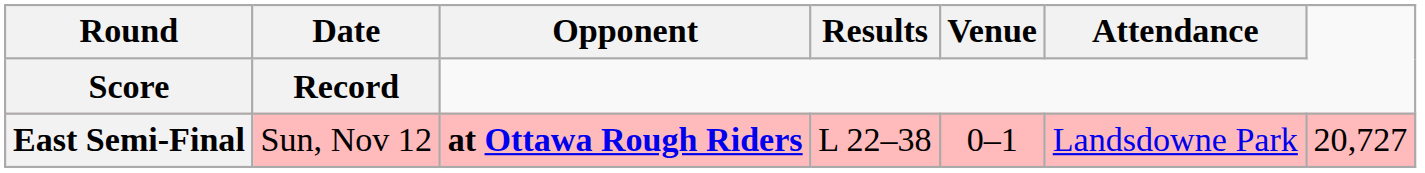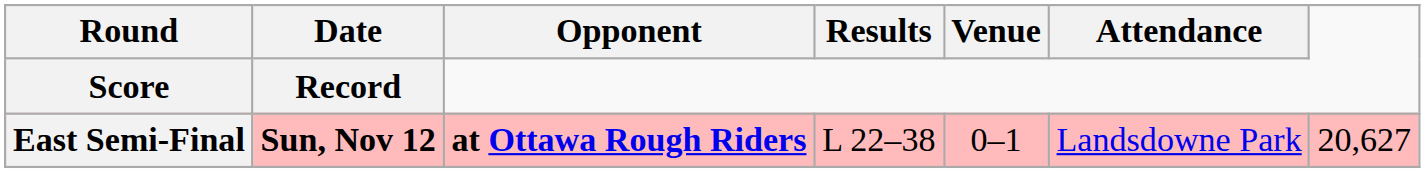(346, 139) normal -> (348, 139) bold
(1360, 139) 20,727 -> (1364, 139) 20,627
